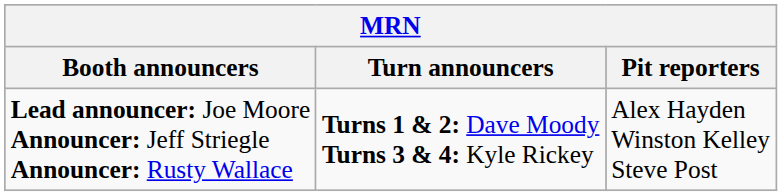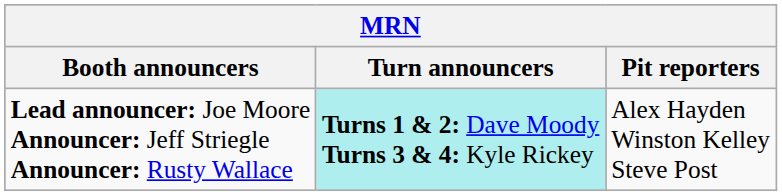(461, 139) no background -> (461, 139) paleturquoise background
